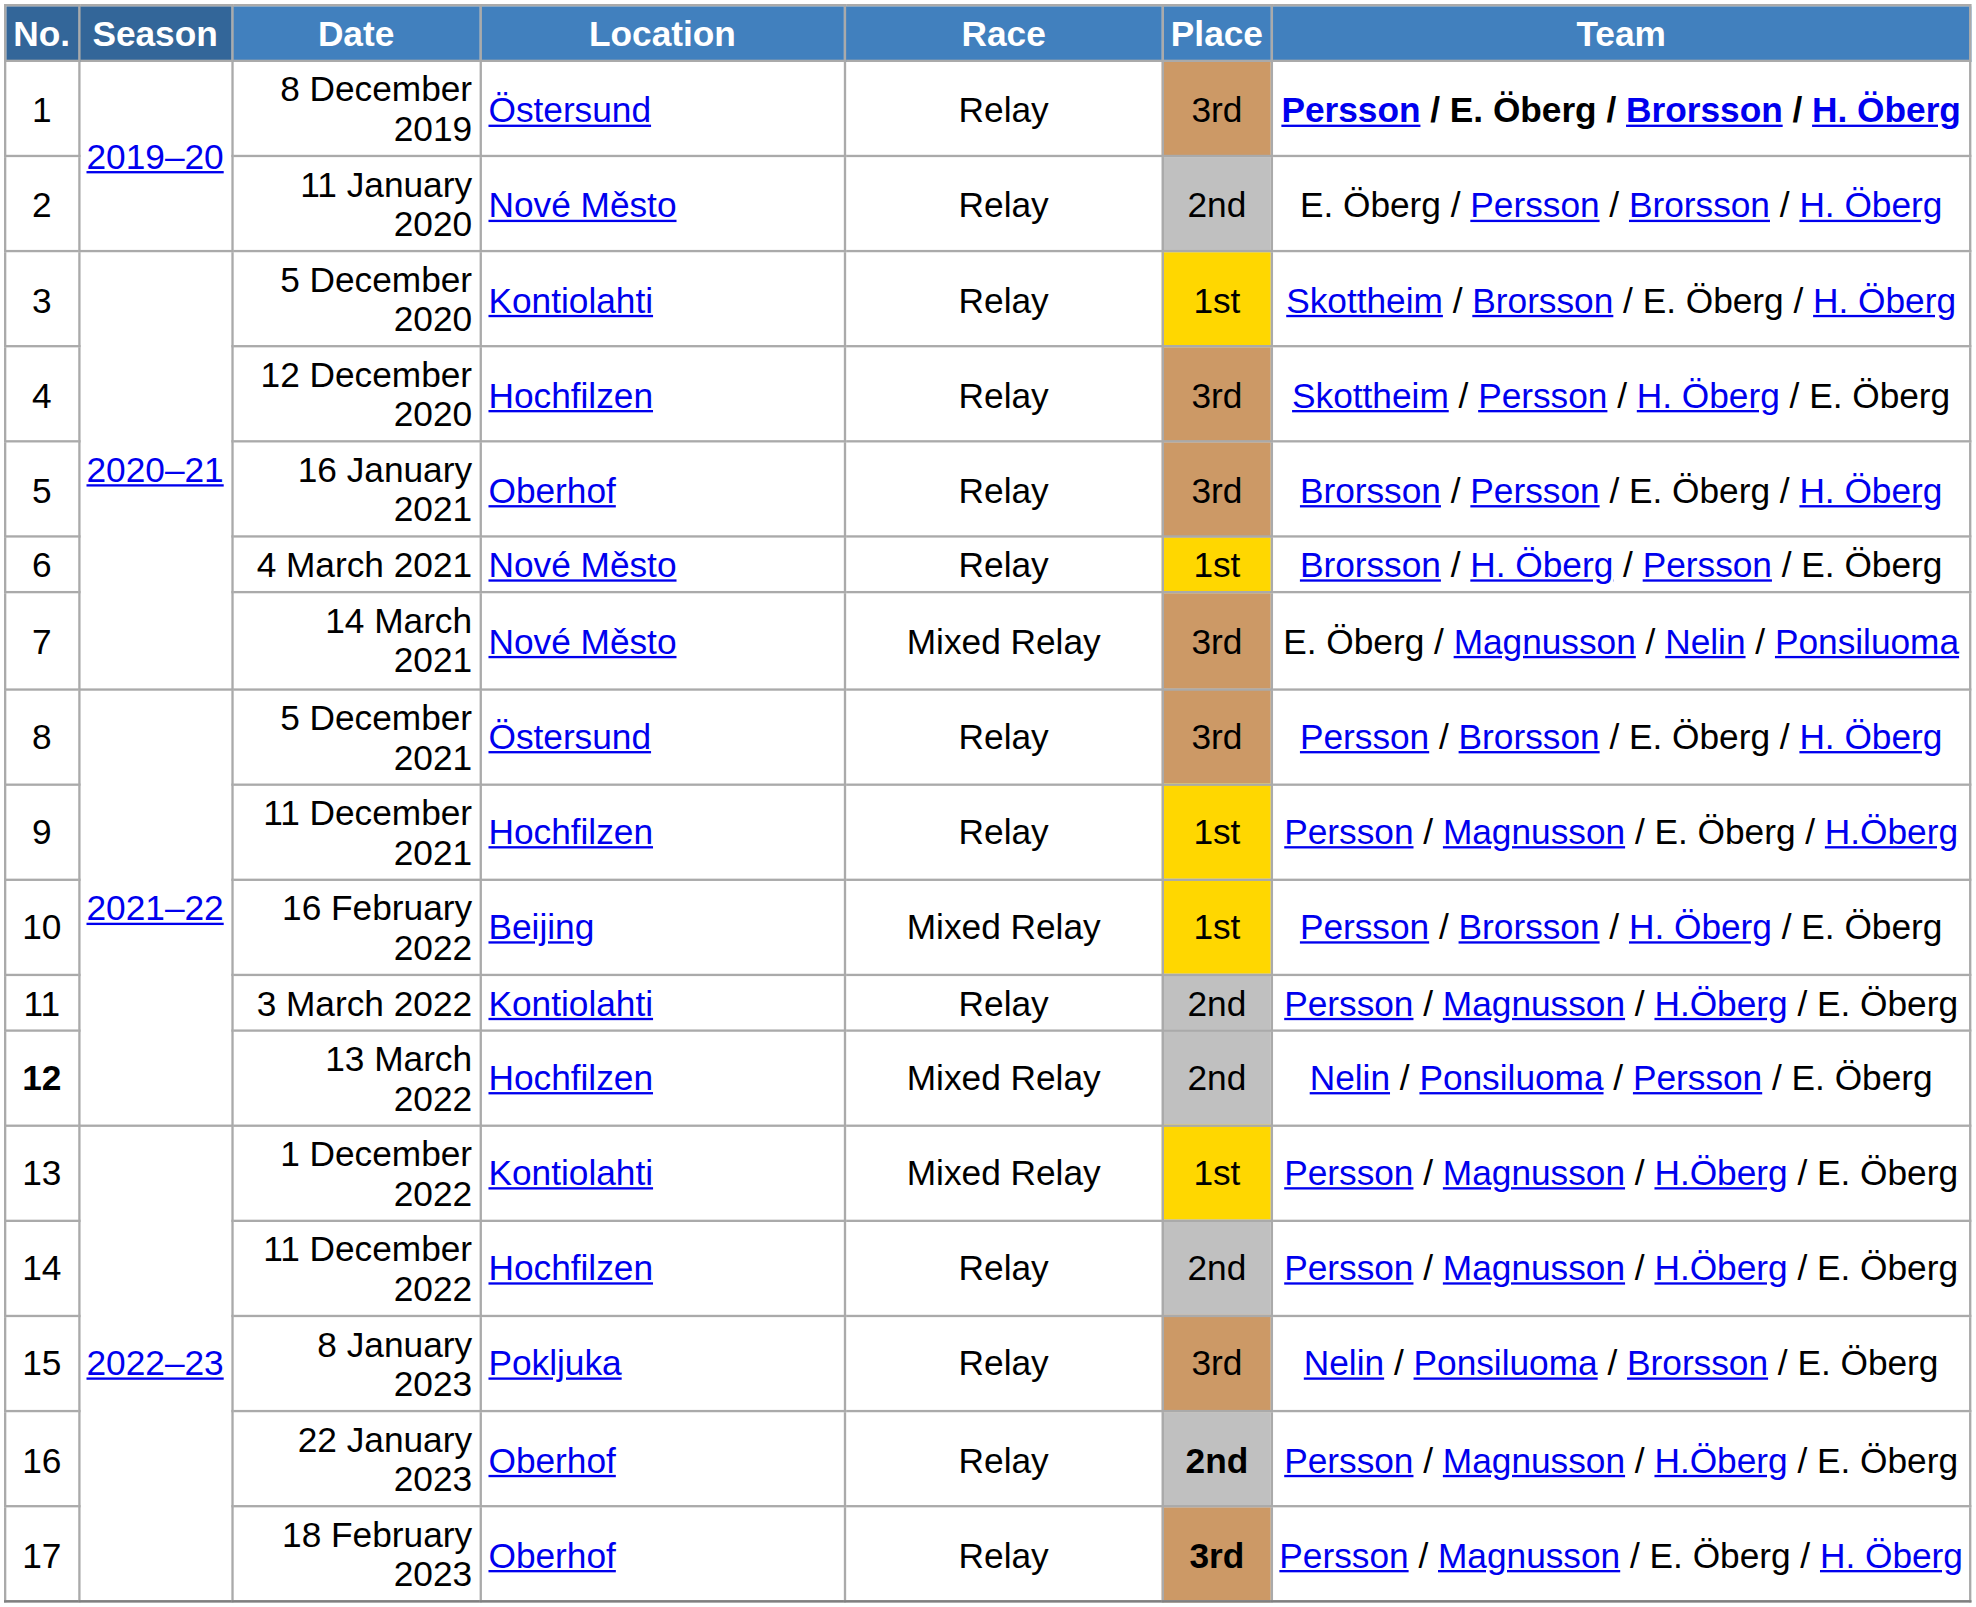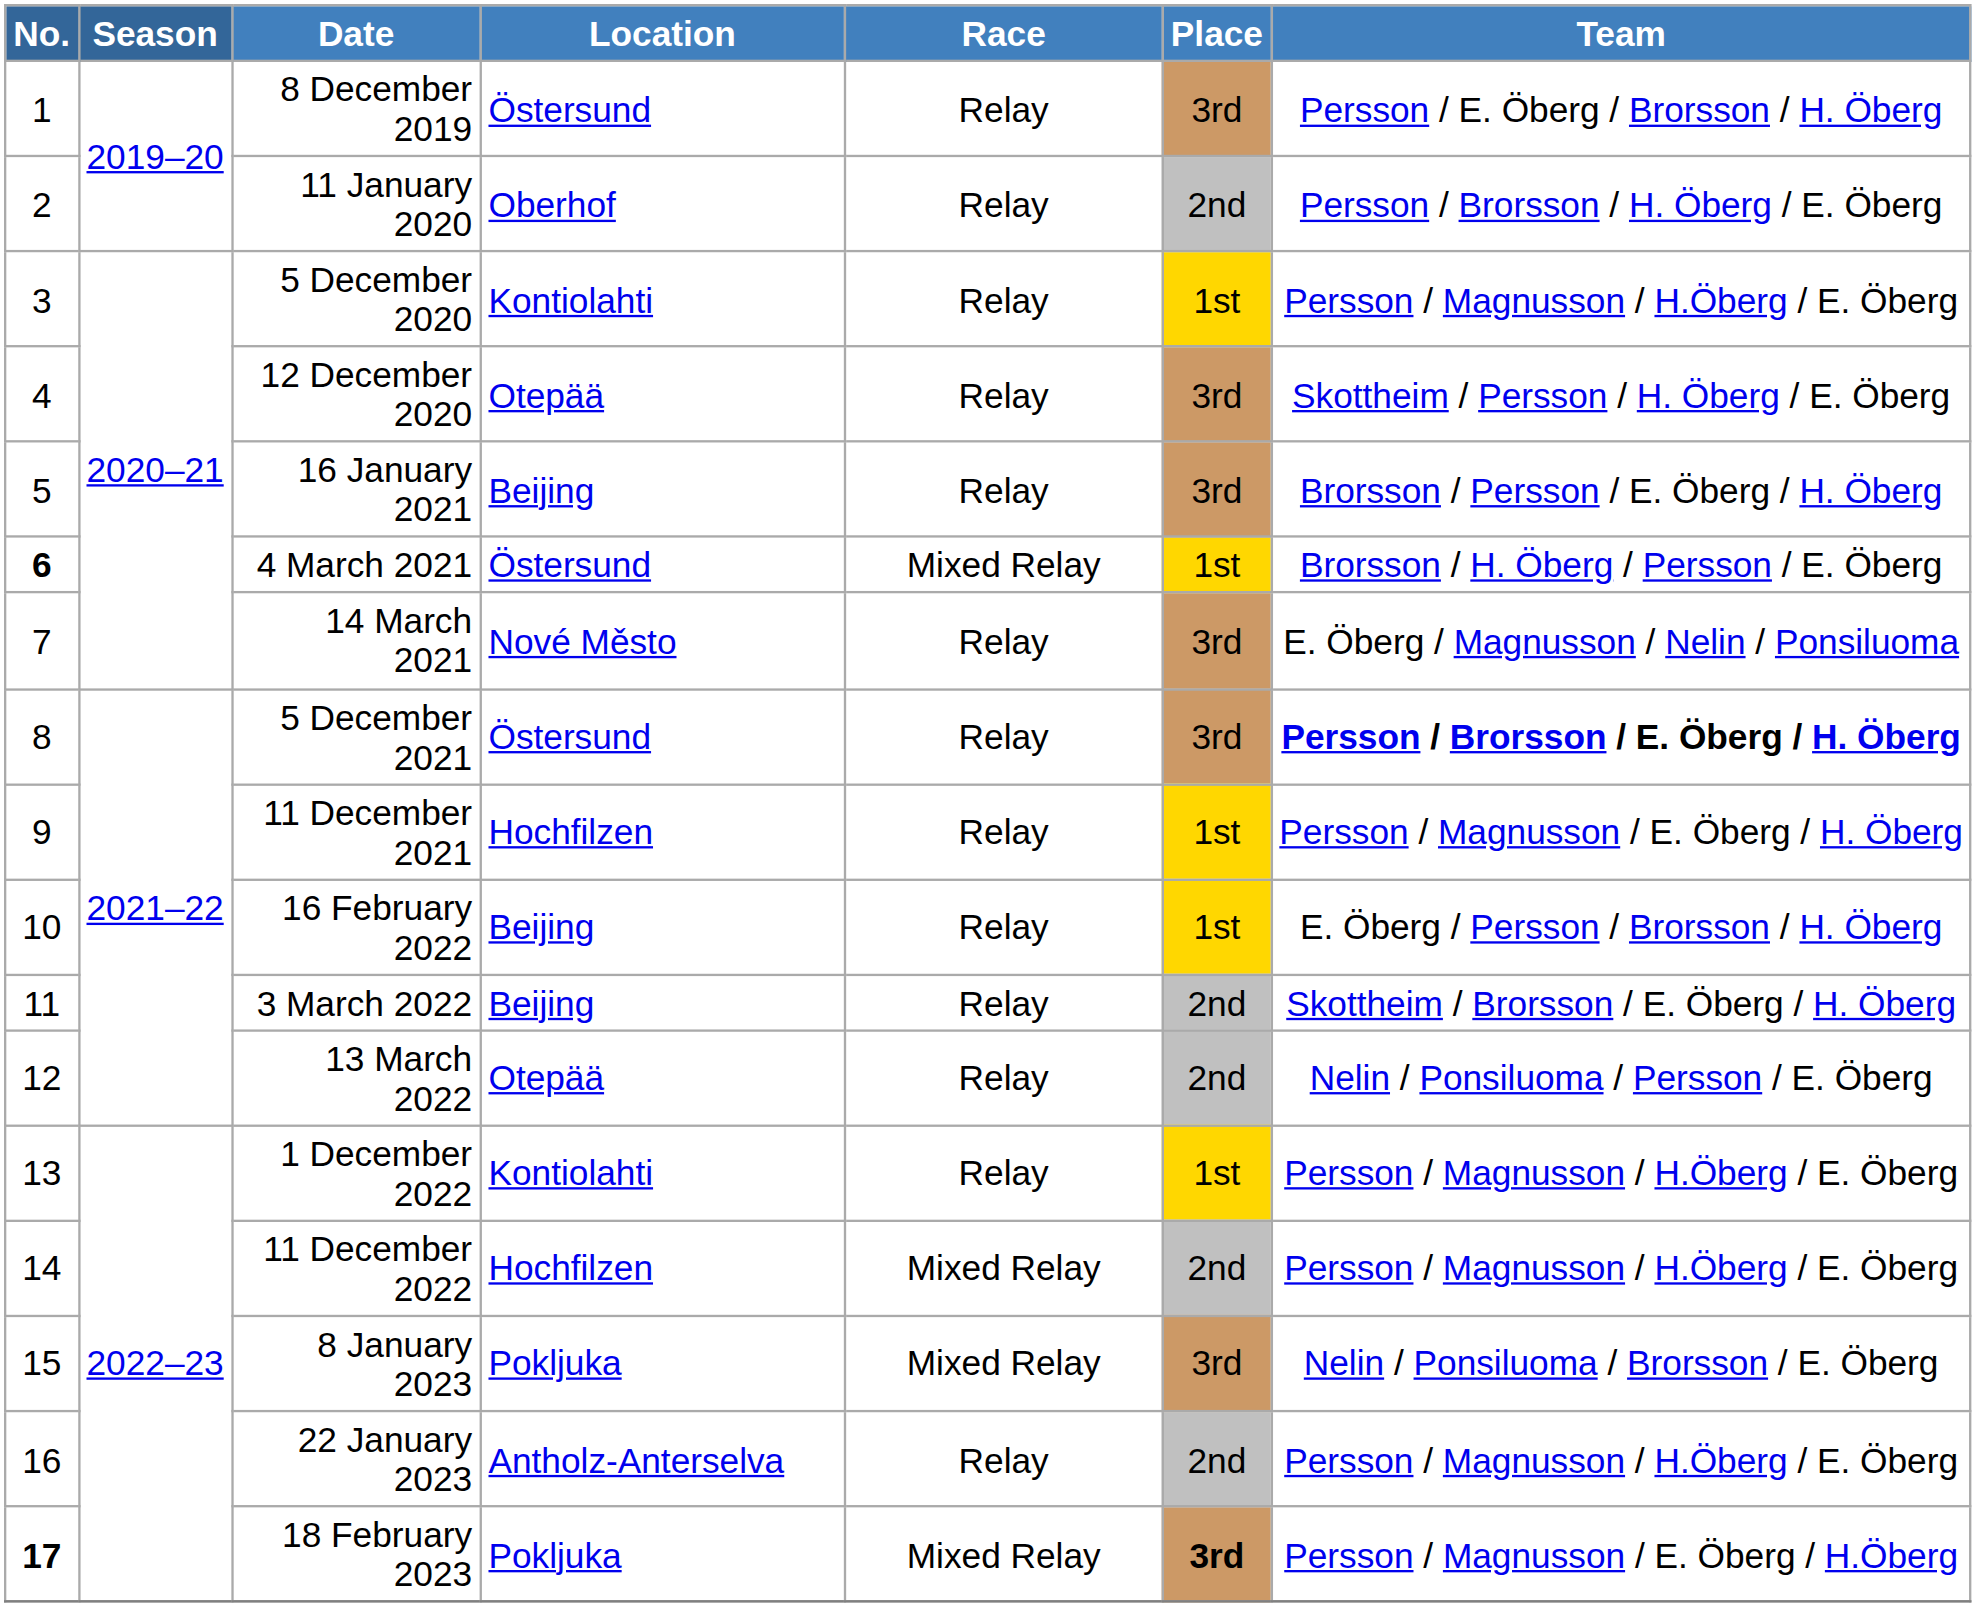(1621, 109) bold -> (1621, 109) normal
(582, 204) Nové Město -> (552, 204) Oberhof
(1621, 204) E. Öberg / Persson / Brorsson / H. Öberg -> (1621, 204) Persson / Brorsson / H. Öberg / E. Öberg
(1621, 299) Skottheim / Brorsson / E. Öberg / H. Öberg -> (1621, 299) Persson / Magnusson / H.Öberg / E. Öberg
(571, 395) Hochfilzen -> (546, 395) Otepää
(552, 490) Oberhof -> (541, 490) Beijing
(42, 565) normal -> (42, 565) bold
(582, 565) Nové Město -> (570, 565) Östersund
(1004, 565) Relay -> (1004, 565) Mixed Relay
(1004, 641) Mixed Relay -> (1004, 641) Relay
(1621, 736) normal -> (1621, 736) bold
(1621, 831) Persson / Magnusson / E. Öberg / H.Öberg -> (1621, 831) Persson / Magnusson / E. Öberg / H. Öberg
(1004, 927) Mixed Relay -> (1004, 927) Relay
(1621, 927) Persson / Brorsson / H. Öberg / E. Öberg -> (1621, 927) E. Öberg / Persson / Brorsson / H. Öberg
(571, 1002) Kontiolahti -> (541, 1002) Beijing
(1621, 1002) Persson / Magnusson / H.Öberg / E. Öberg -> (1621, 1002) Skottheim / Brorsson / E. Öberg / H. Öberg
(42, 1078) bold -> (42, 1078) normal
(571, 1078) Hochfilzen -> (546, 1078) Otepää
(1004, 1078) Mixed Relay -> (1004, 1078) Relay
(1004, 1173) Mixed Relay -> (1004, 1173) Relay
(1004, 1268) Relay -> (1004, 1268) Mixed Relay
(1004, 1364) Relay -> (1004, 1364) Mixed Relay
(552, 1459) Oberhof -> (636, 1459) Antholz-Anterselva
(1217, 1459) bold -> (1217, 1459) normal
(42, 1554) normal -> (42, 1554) bold
(552, 1554) Oberhof -> (555, 1554) Pokljuka
(1004, 1554) Relay -> (1004, 1554) Mixed Relay
(1621, 1554) Persson / Magnusson / E. Öberg / H. Öberg -> (1621, 1554) Persson / Magnusson / E. Öberg / H.Öberg
